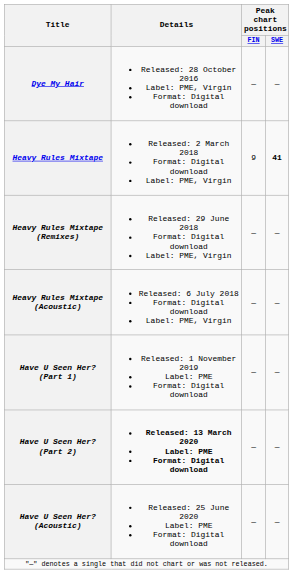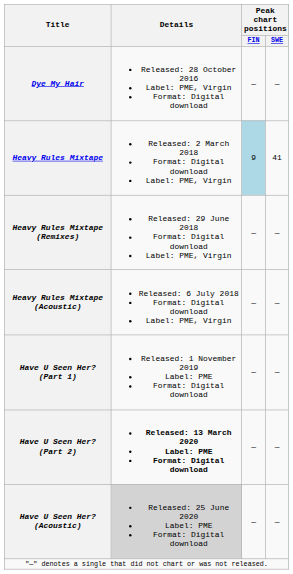(254, 158) no background -> (254, 158) lightblue background
(277, 158) bold -> (277, 158) normal
(176, 526) no background -> (176, 526) lightgrey background
